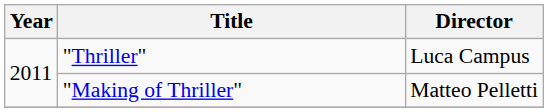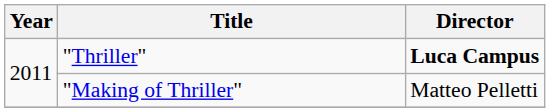(470, 55) normal -> (475, 55) bold
